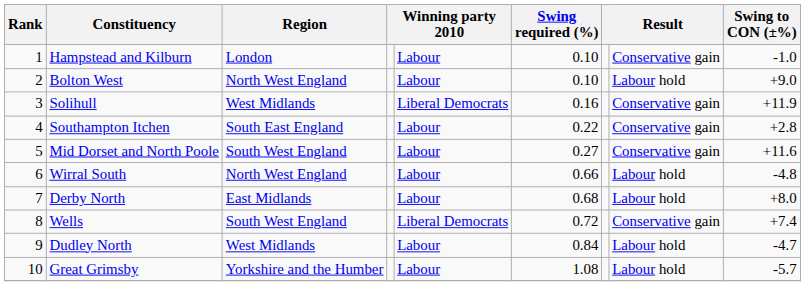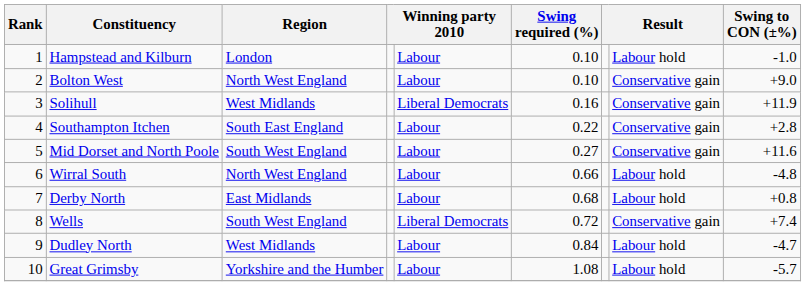(666, 56) Conservative gain -> (649, 56) Labour hold
(649, 80) Labour hold -> (666, 80) Conservative gain
(783, 198) +8.0 -> (783, 198) +0.8
